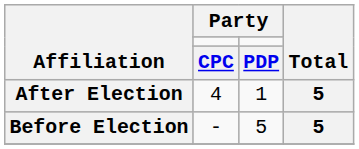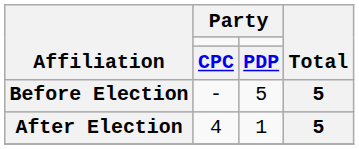rows swapped: (99, 128) <-> (99, 95)
